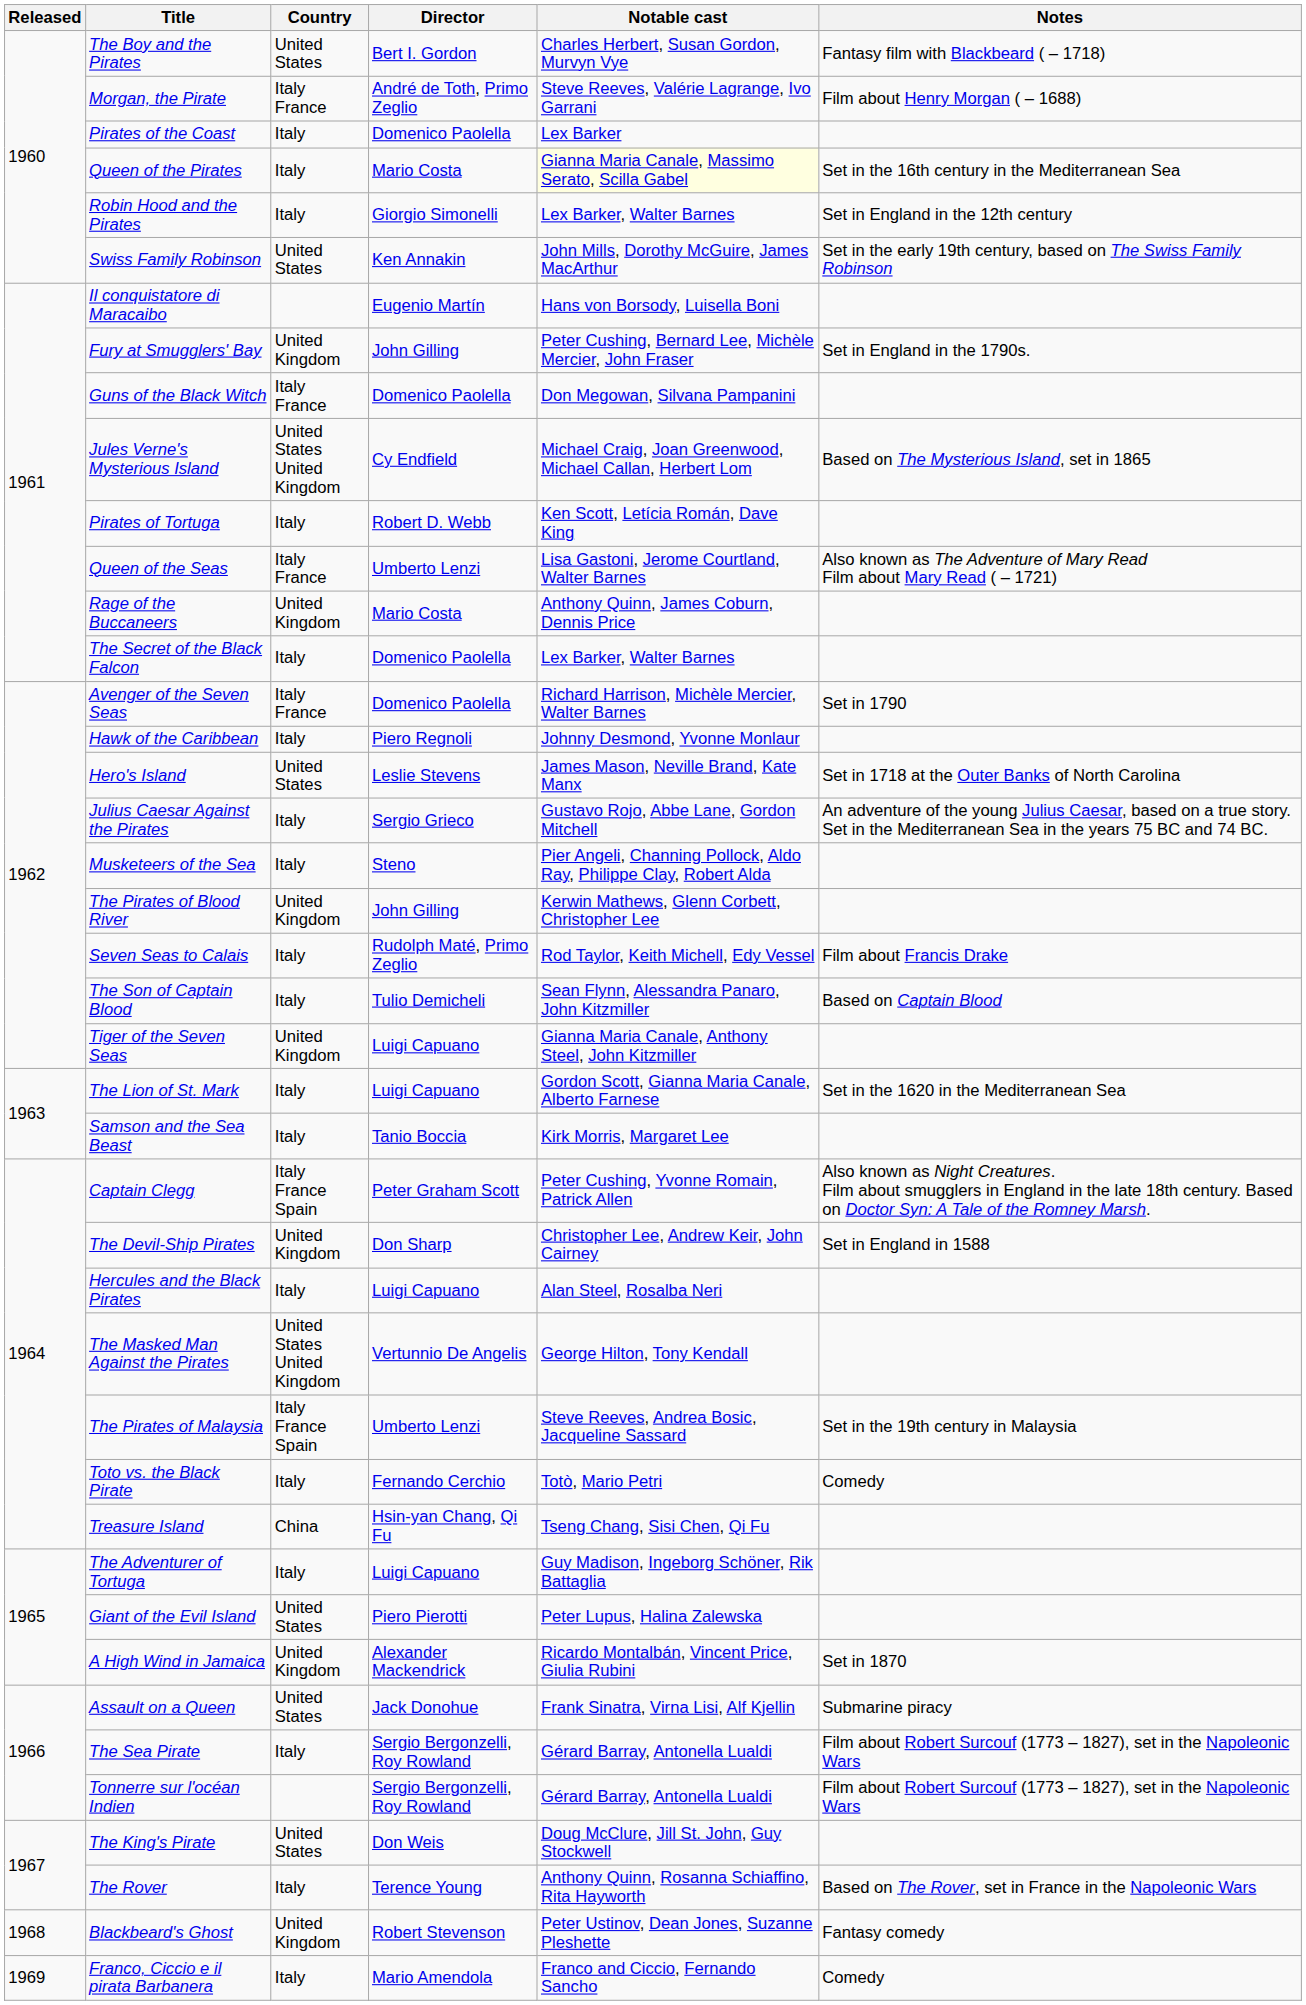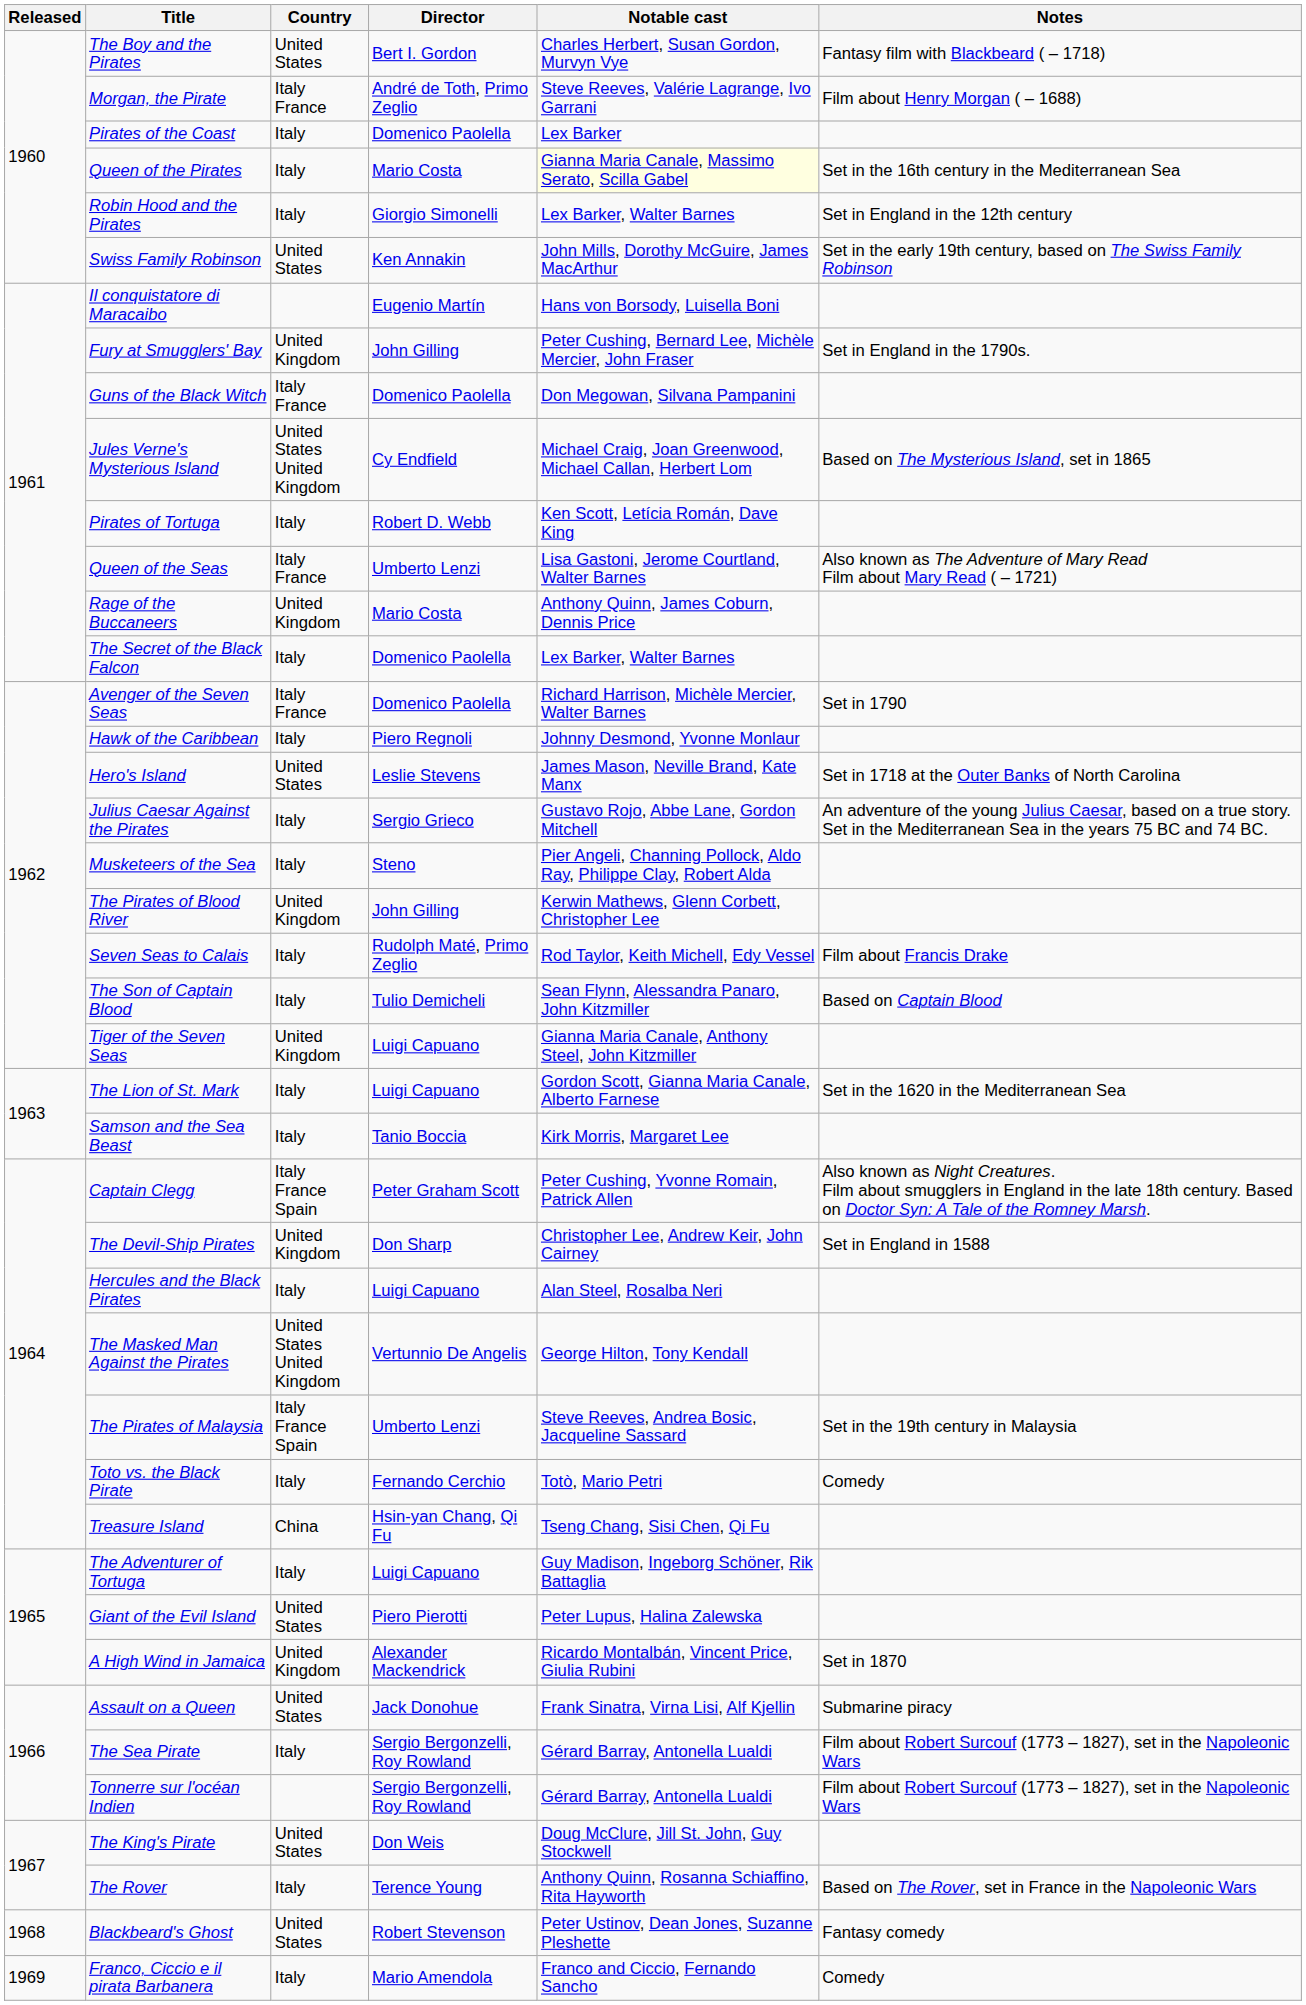(308, 1932) United Kingdom -> (299, 1932) United States
